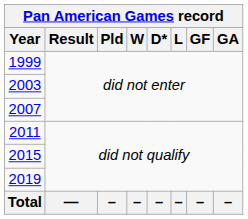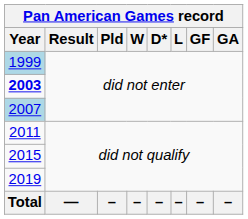(25, 62) no background -> (25, 62) lightblue background
(25, 86) normal -> (25, 86) bold
(25, 109) no background -> (25, 109) lightblue background
